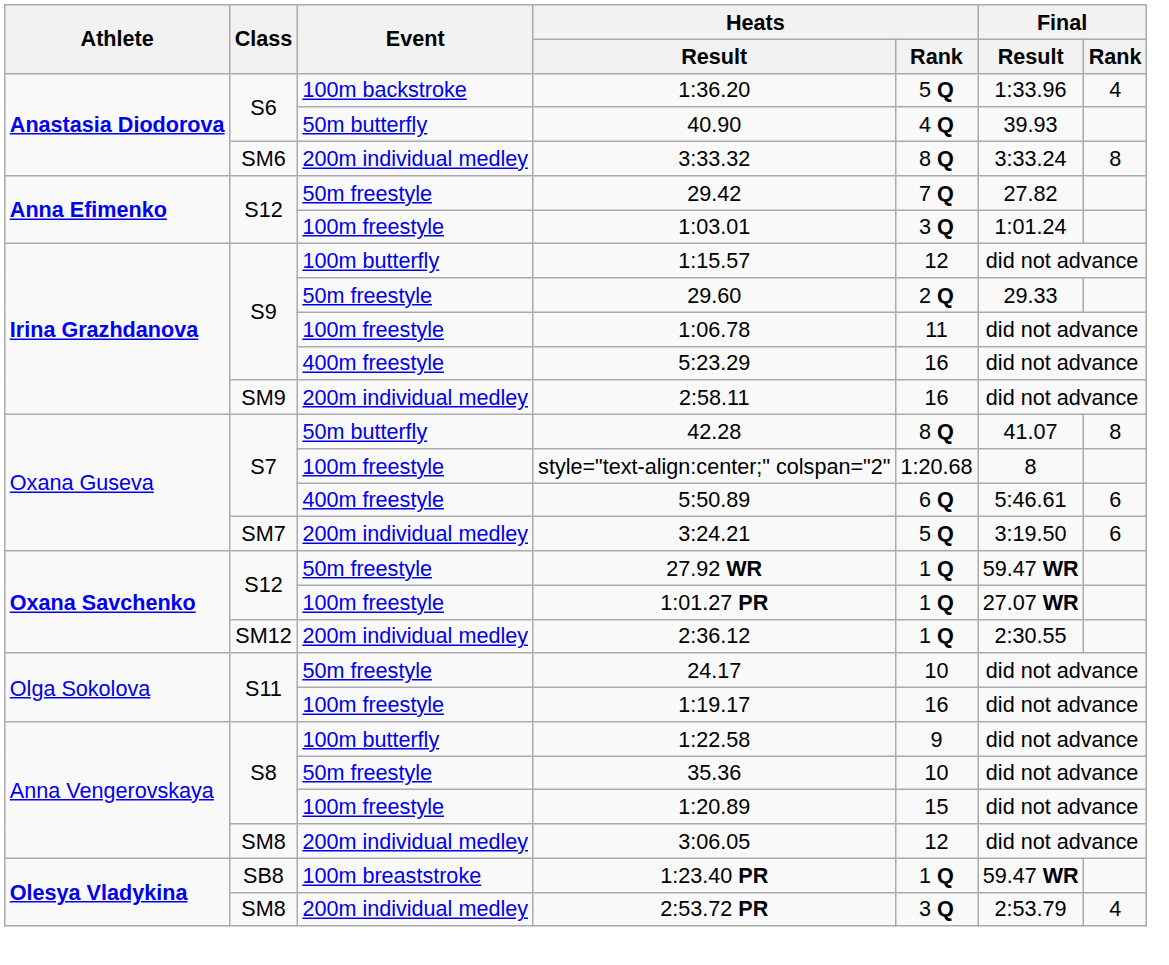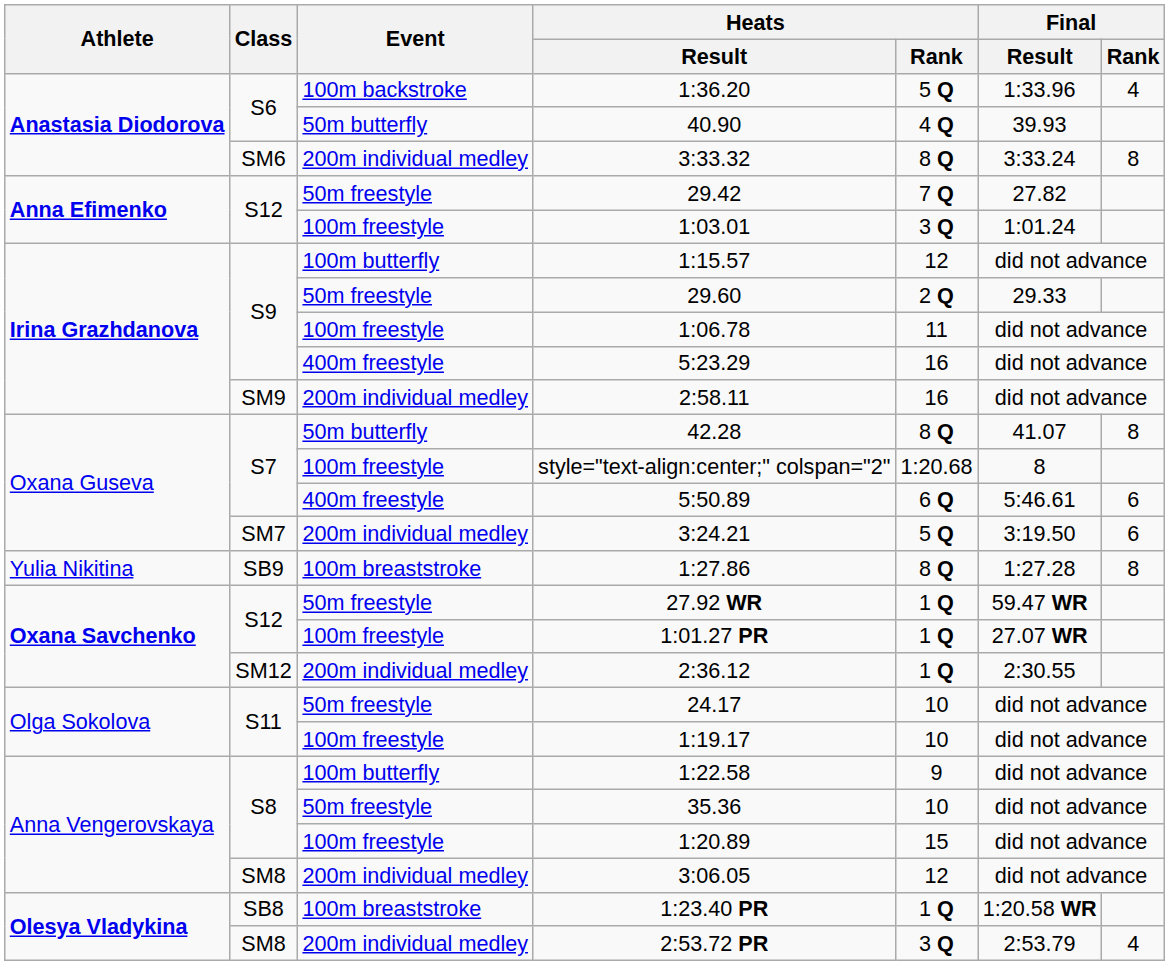+ row: (714, 568)
(936, 705) 16 -> (936, 739) 10
(1031, 875) 59.47 WR -> (1040, 909) 1:20.58 WR
